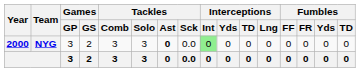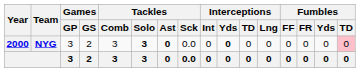(144, 43) normal -> (144, 43) bold
(208, 43) lightgreen background -> (208, 43) no background
(228, 43) normal -> (228, 43) bold
(346, 43) no background -> (346, 43) pink background
